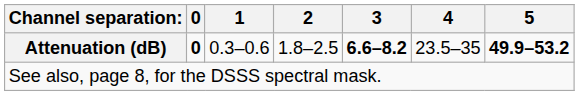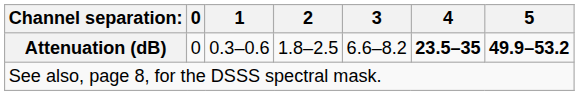(196, 47) bold -> (196, 47) normal
(377, 47) bold -> (377, 47) normal
(448, 47) normal -> (448, 47) bold
